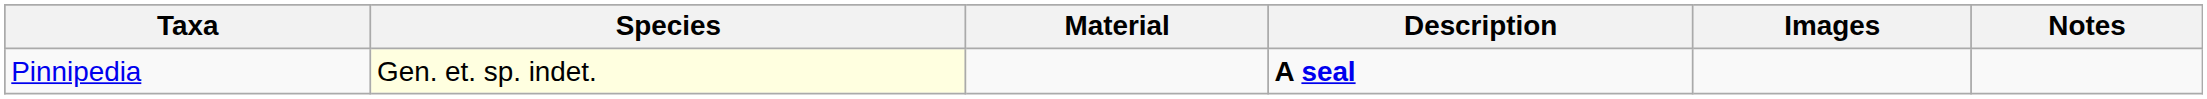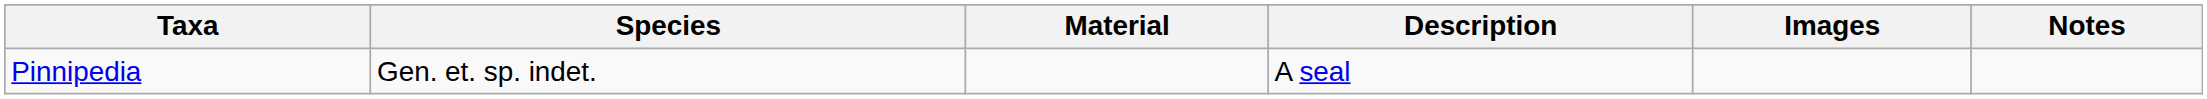(487, 70) lightyellow background -> (487, 70) no background
(1315, 70) bold -> (1313, 70) normal
